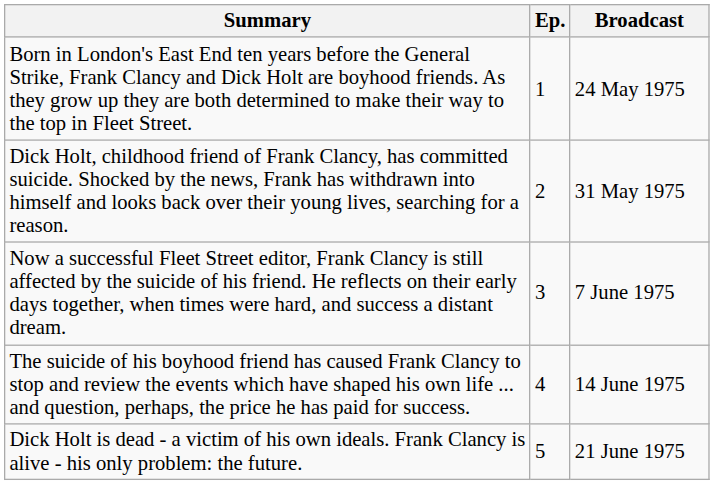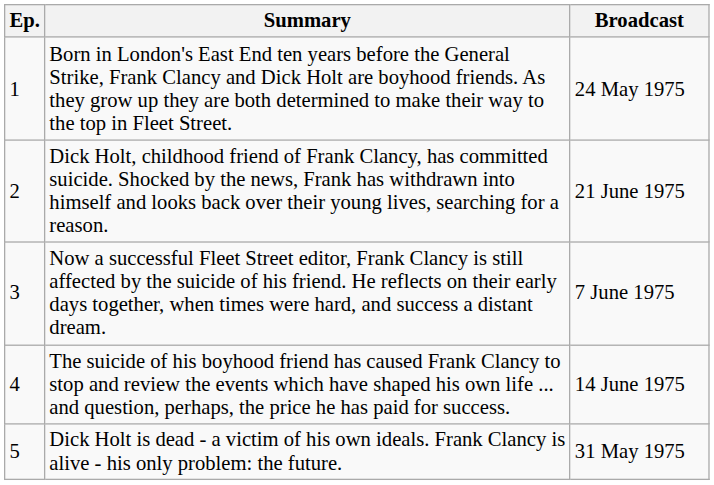columns swapped: (550, 20) <-> (267, 20)
(630, 190) 31 May 1975 -> (630, 190) 21 June 1975
(630, 451) 21 June 1975 -> (630, 451) 31 May 1975
